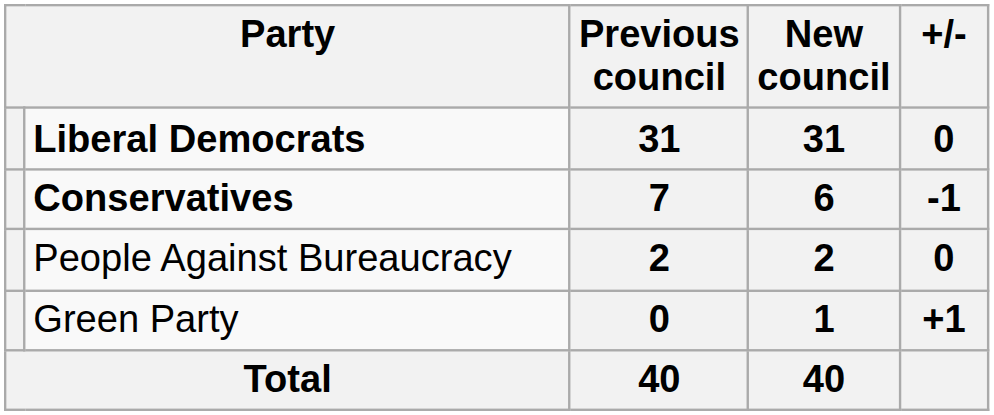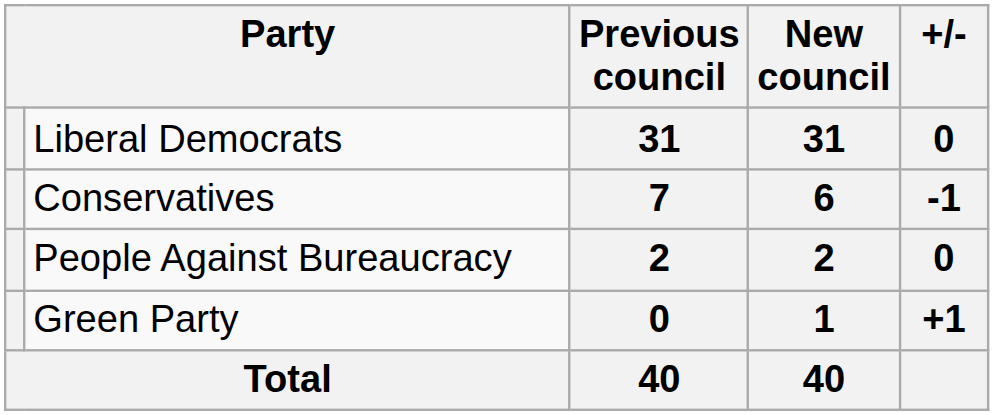(199, 137) bold -> (188, 137) normal
(163, 198) bold -> (154, 198) normal
